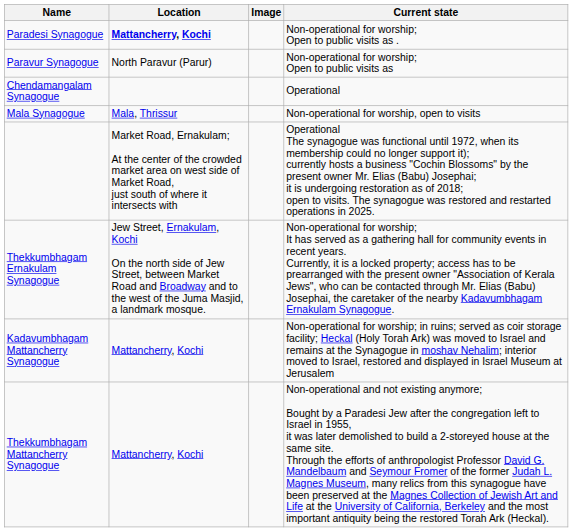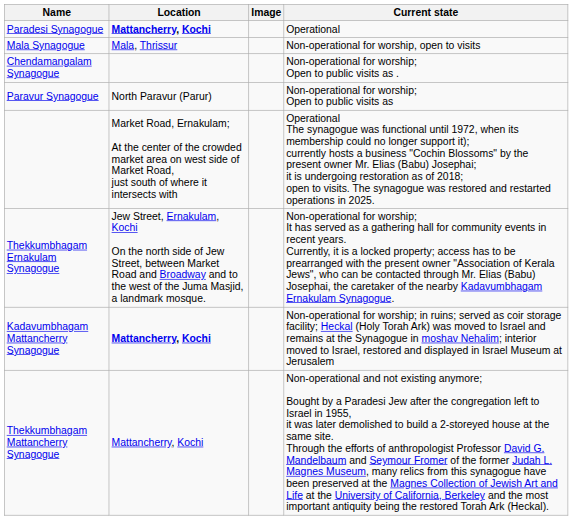(351, 35) Non-operational for worship; Open to public visits as . -> (313, 29) Operational
rows swapped: (46, 113) <-> (53, 63)
(313, 91) Operational -> (351, 68) Non-operational for worship; Open to public visits as .
(157, 350) normal -> (161, 338) bold
